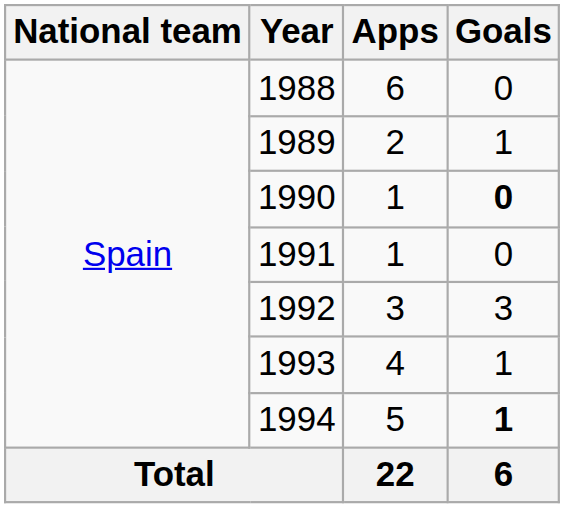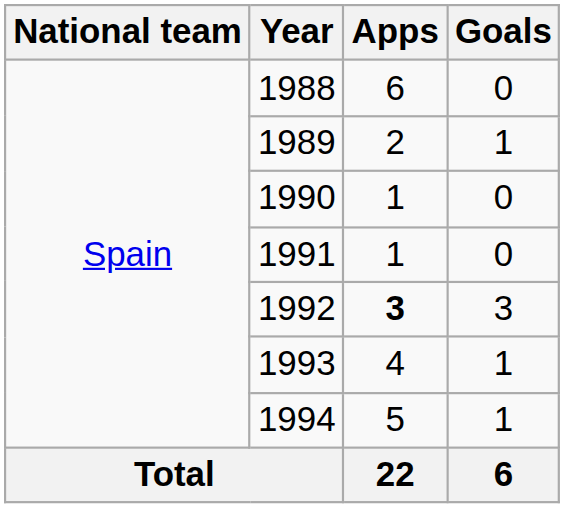(503, 198) bold -> (503, 198) normal
(395, 308) normal -> (395, 308) bold
(503, 419) bold -> (503, 419) normal
